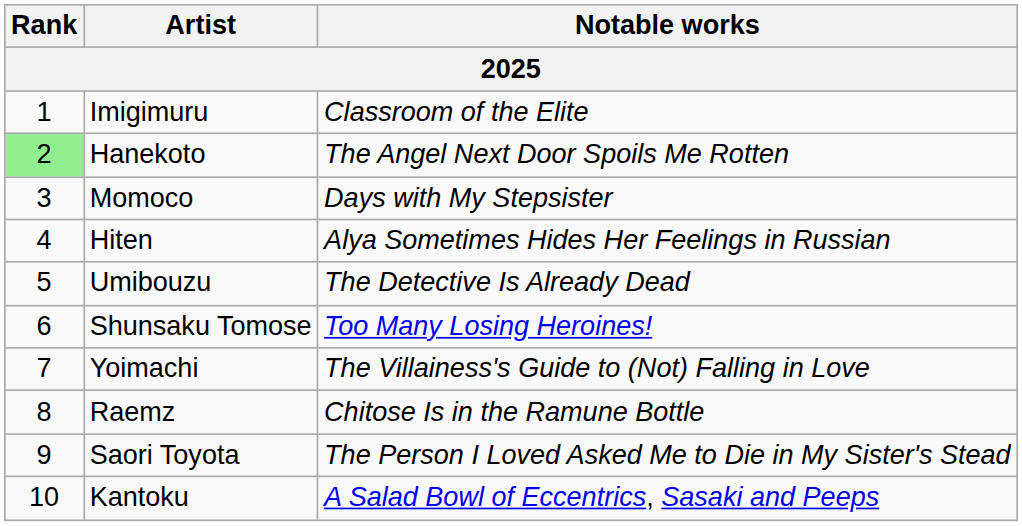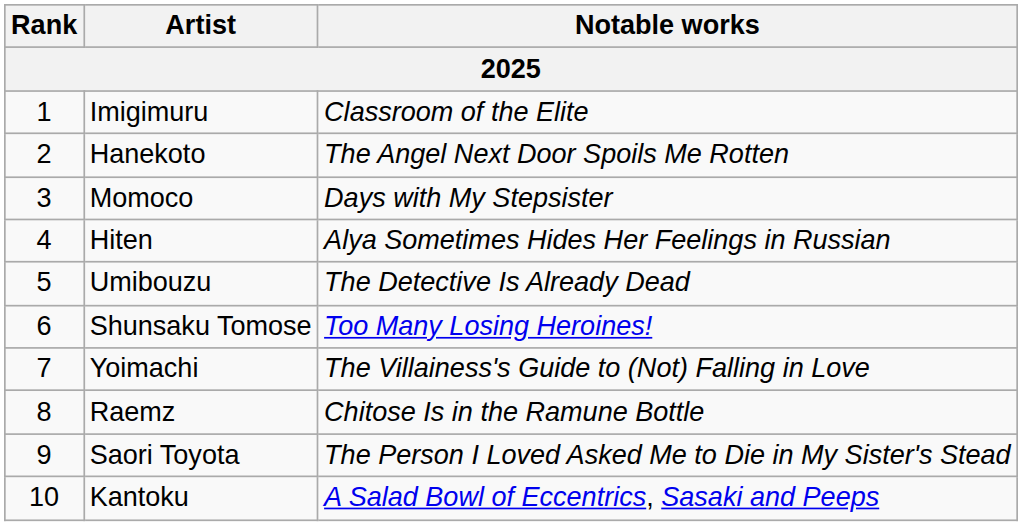(44, 154) lightgreen background -> (44, 154) no background
